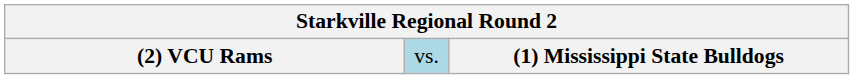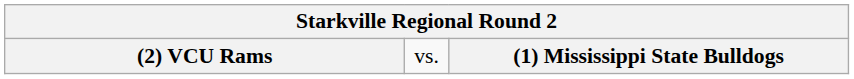(427, 55) lightblue background -> (427, 55) no background
